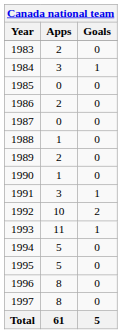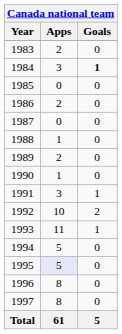(97, 67) normal -> (97, 67) bold
(59, 265) no background -> (59, 265) lavender background
